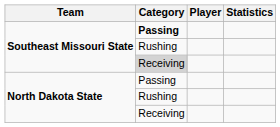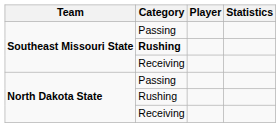(159, 30) bold -> (157, 30) normal
(158, 46) normal -> (159, 46) bold
(162, 63) lightgrey background -> (162, 63) no background
